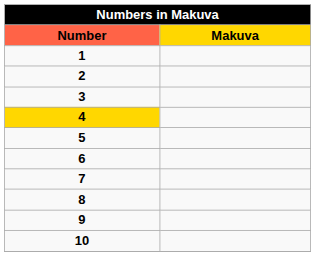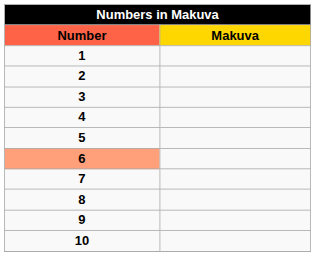(82, 117) gold background -> (82, 117) no background
(82, 158) no background -> (82, 158) lightsalmon background
